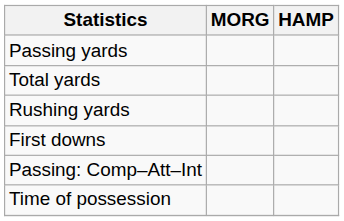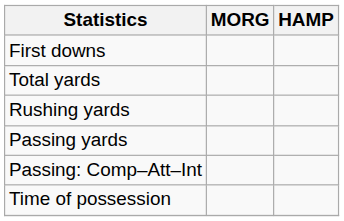rows swapped: (57, 140) <-> (68, 50)
